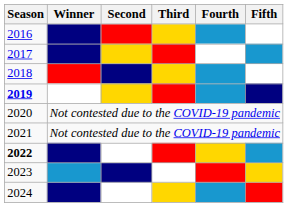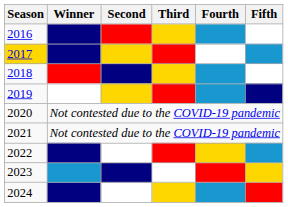(20, 53) no background -> (20, 53) gold background
(20, 93) bold -> (20, 93) normal
(20, 152) bold -> (20, 152) normal
